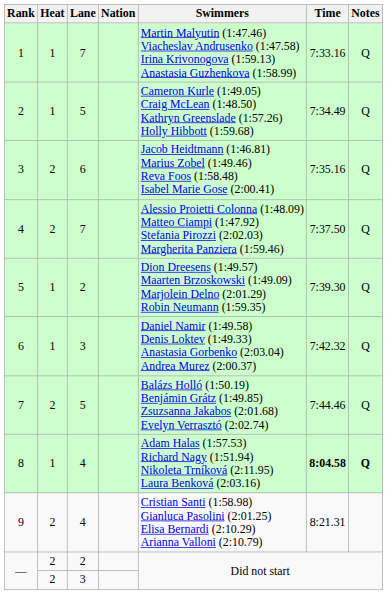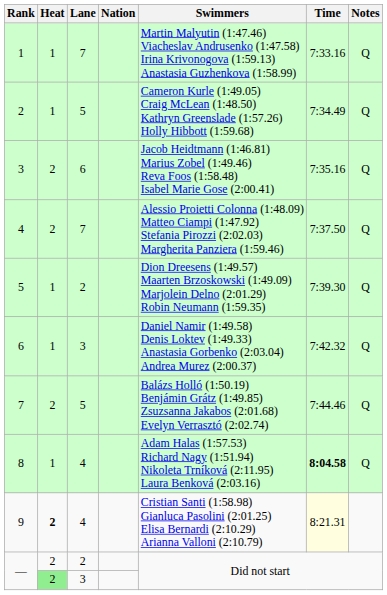(365, 463) bold -> (365, 463) normal
(52, 522) normal -> (52, 522) bold
(328, 522) no background -> (328, 522) lightyellow background
(52, 580) no background -> (52, 580) lightgreen background
